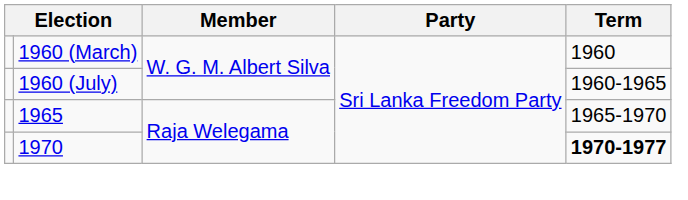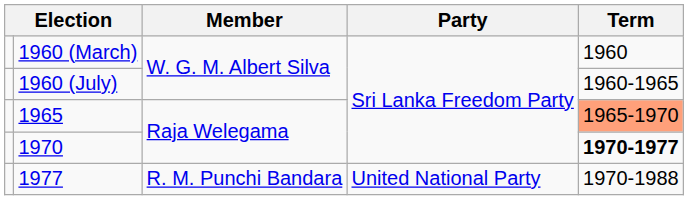(619, 115) no background -> (631, 115) lightsalmon background
+ row: (41, 178)
